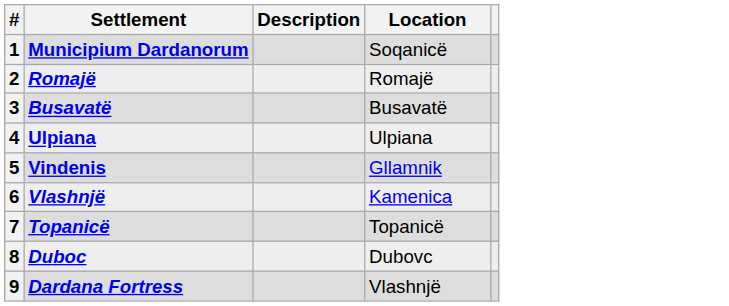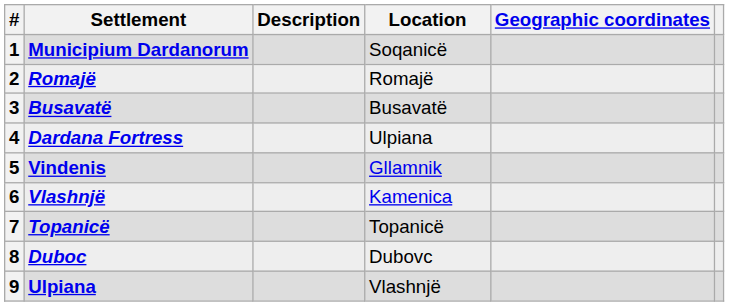+ column: (602, 20)
(62, 138) Ulpiana -> (106, 138) Dardana Fortress
(106, 286) Dardana Fortress -> (62, 286) Ulpiana
